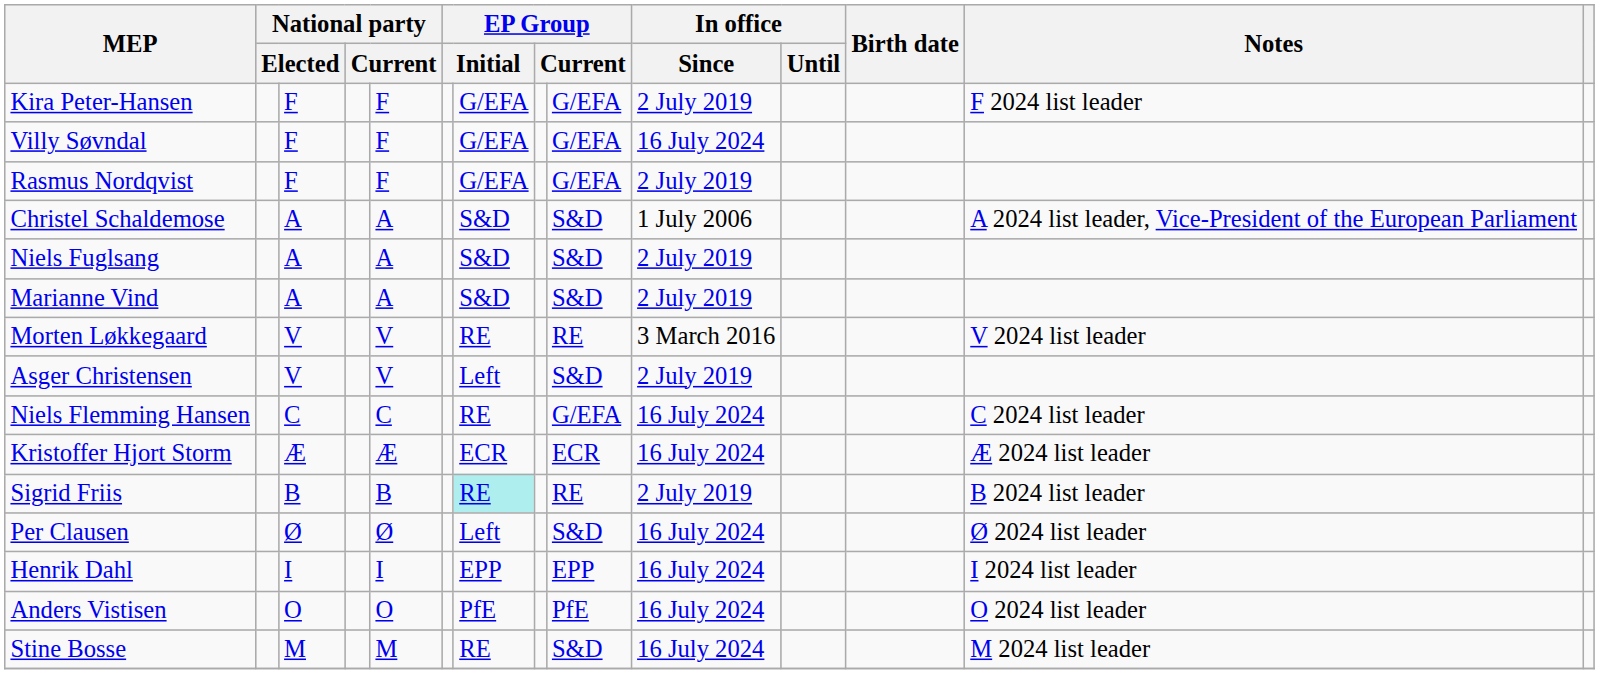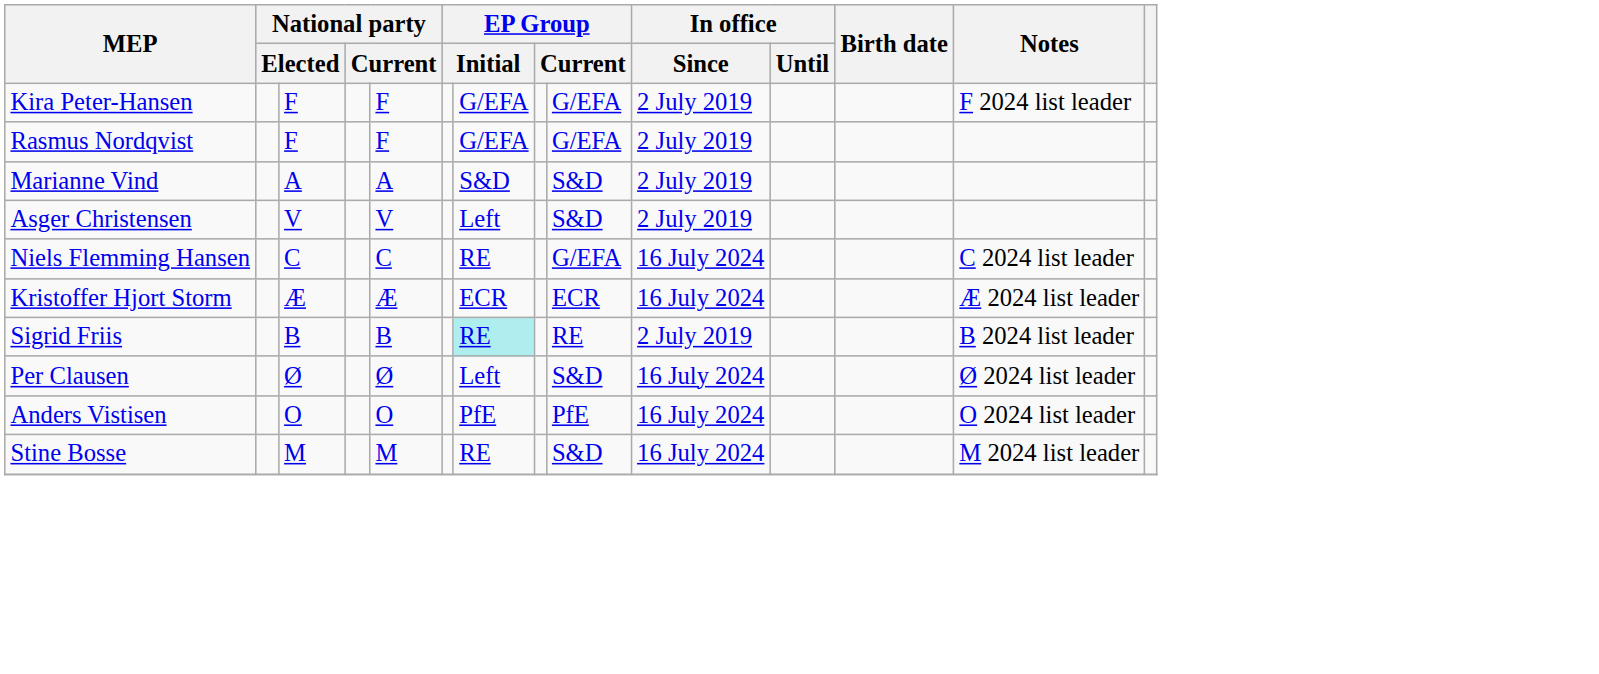- row: (78, 141)
- row: (118, 219)
- row: (85, 258)
- row: (109, 336)
- row: (72, 571)
